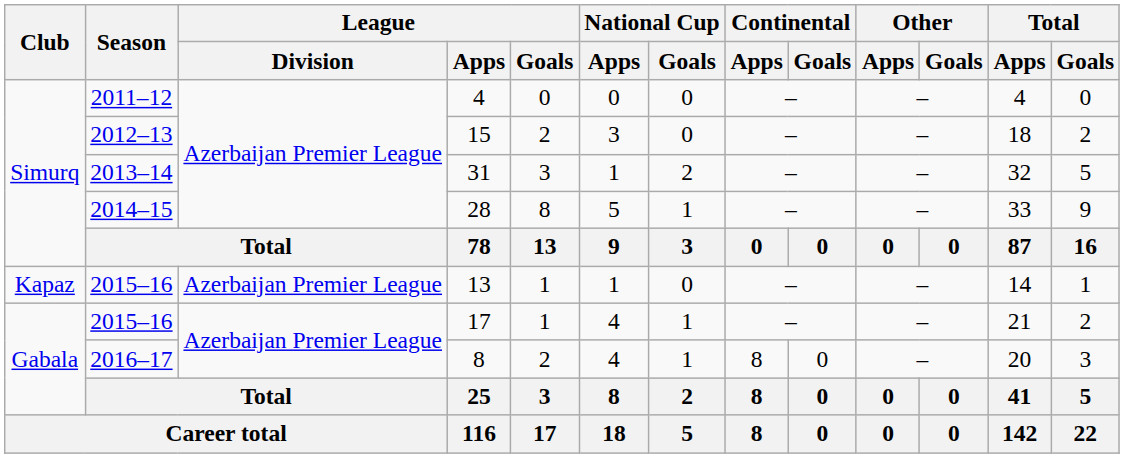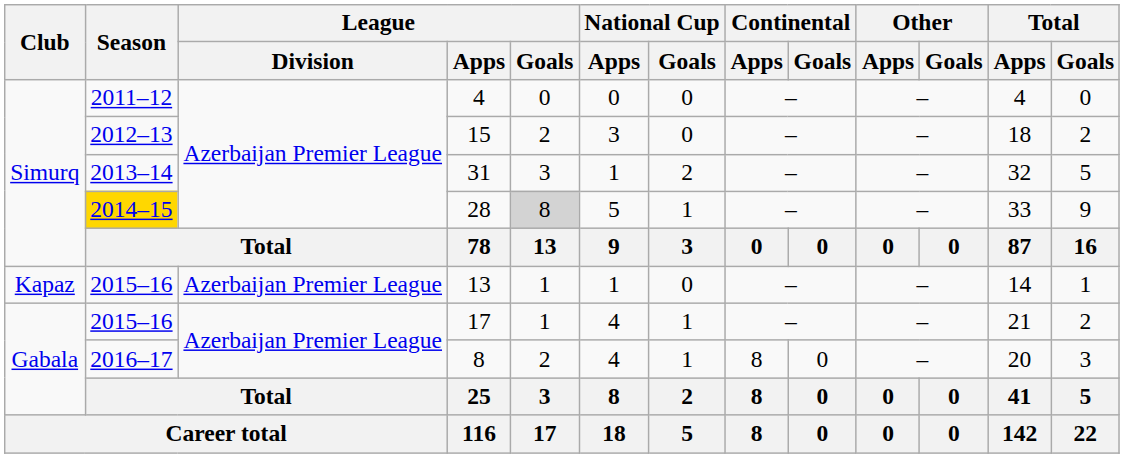(131, 209) no background -> (131, 209) gold background
(545, 209) no background -> (545, 209) lightgrey background
